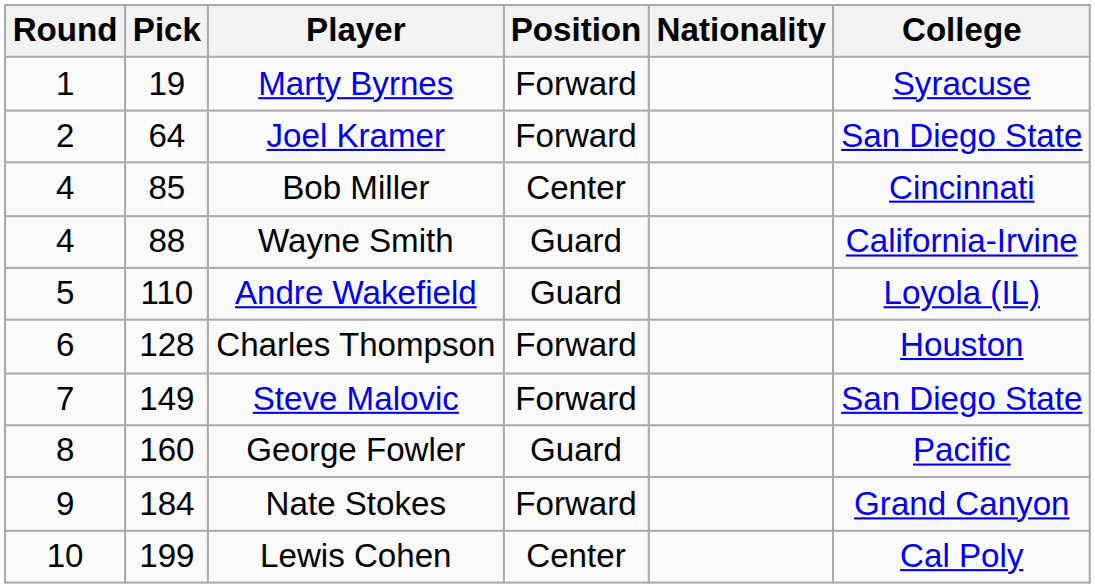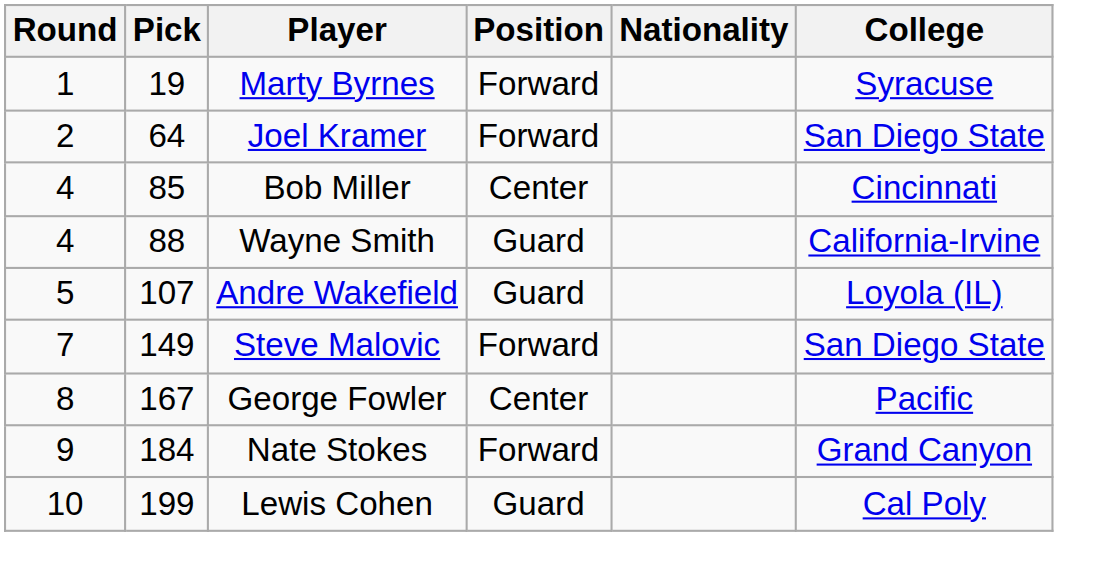(167, 293) 110 -> (167, 293) 107
- row: (356, 345)
(167, 450) 160 -> (167, 398) 167
(576, 450) Guard -> (539, 398) Center
(576, 556) Center -> (539, 503) Guard
